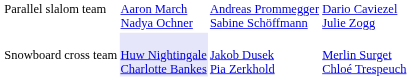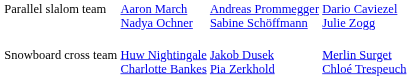(164, 61) lavender background -> (164, 61) no background
